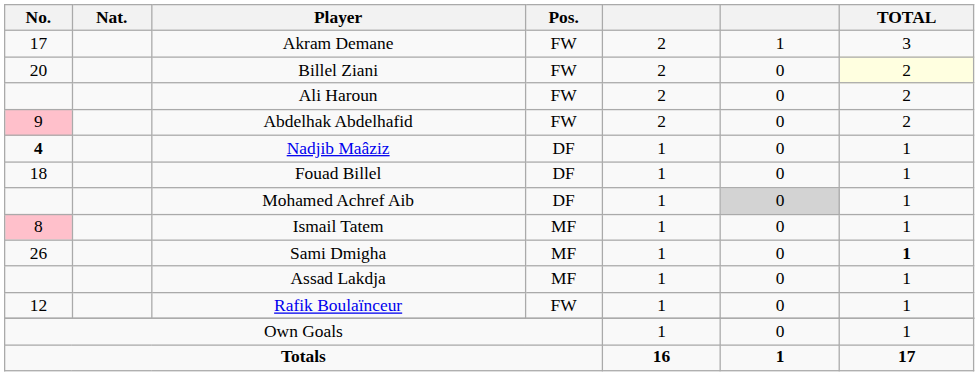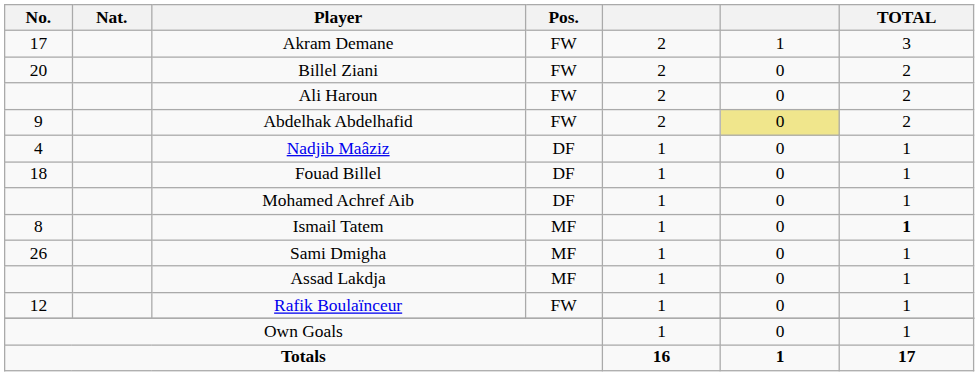(907, 69) lightyellow background -> (907, 69) no background
(38, 121) pink background -> (38, 121) no background
(780, 121) no background -> (780, 121) khaki background
(38, 147) bold -> (38, 147) normal
(780, 200) lightgrey background -> (780, 200) no background
(38, 226) pink background -> (38, 226) no background
(907, 226) normal -> (907, 226) bold
(907, 252) bold -> (907, 252) normal
